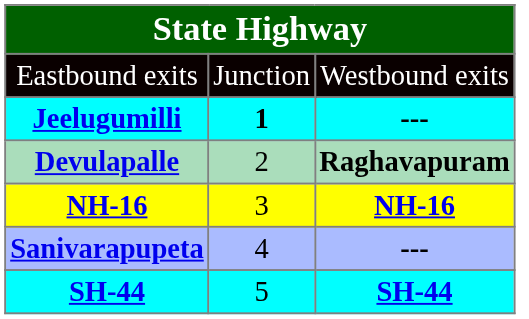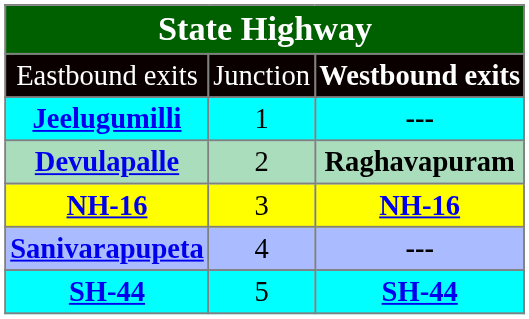(415, 75) normal -> (420, 75) bold
(262, 118) bold -> (262, 118) normal
